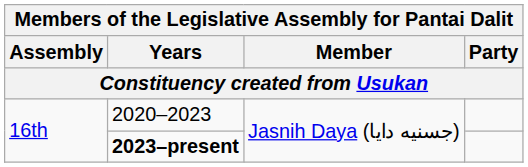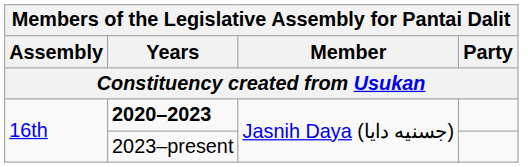(162, 114) normal -> (162, 114) bold
(175, 146) bold -> (173, 146) normal
